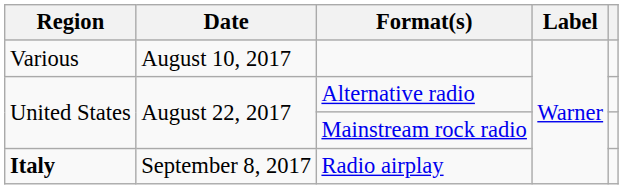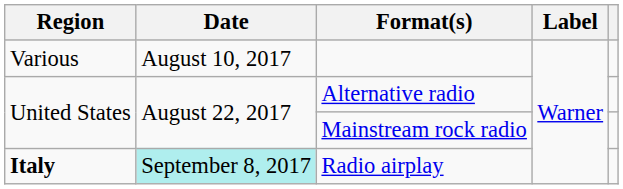(226, 165) no background -> (226, 165) paleturquoise background
